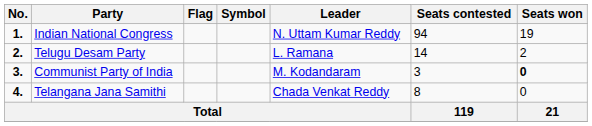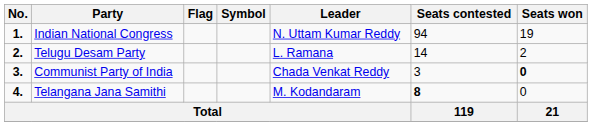(317, 72) M. Kodandaram -> (331, 72) Chada Venkat Reddy
(331, 92) Chada Venkat Reddy -> (317, 92) M. Kodandaram
(417, 92) normal -> (417, 92) bold
